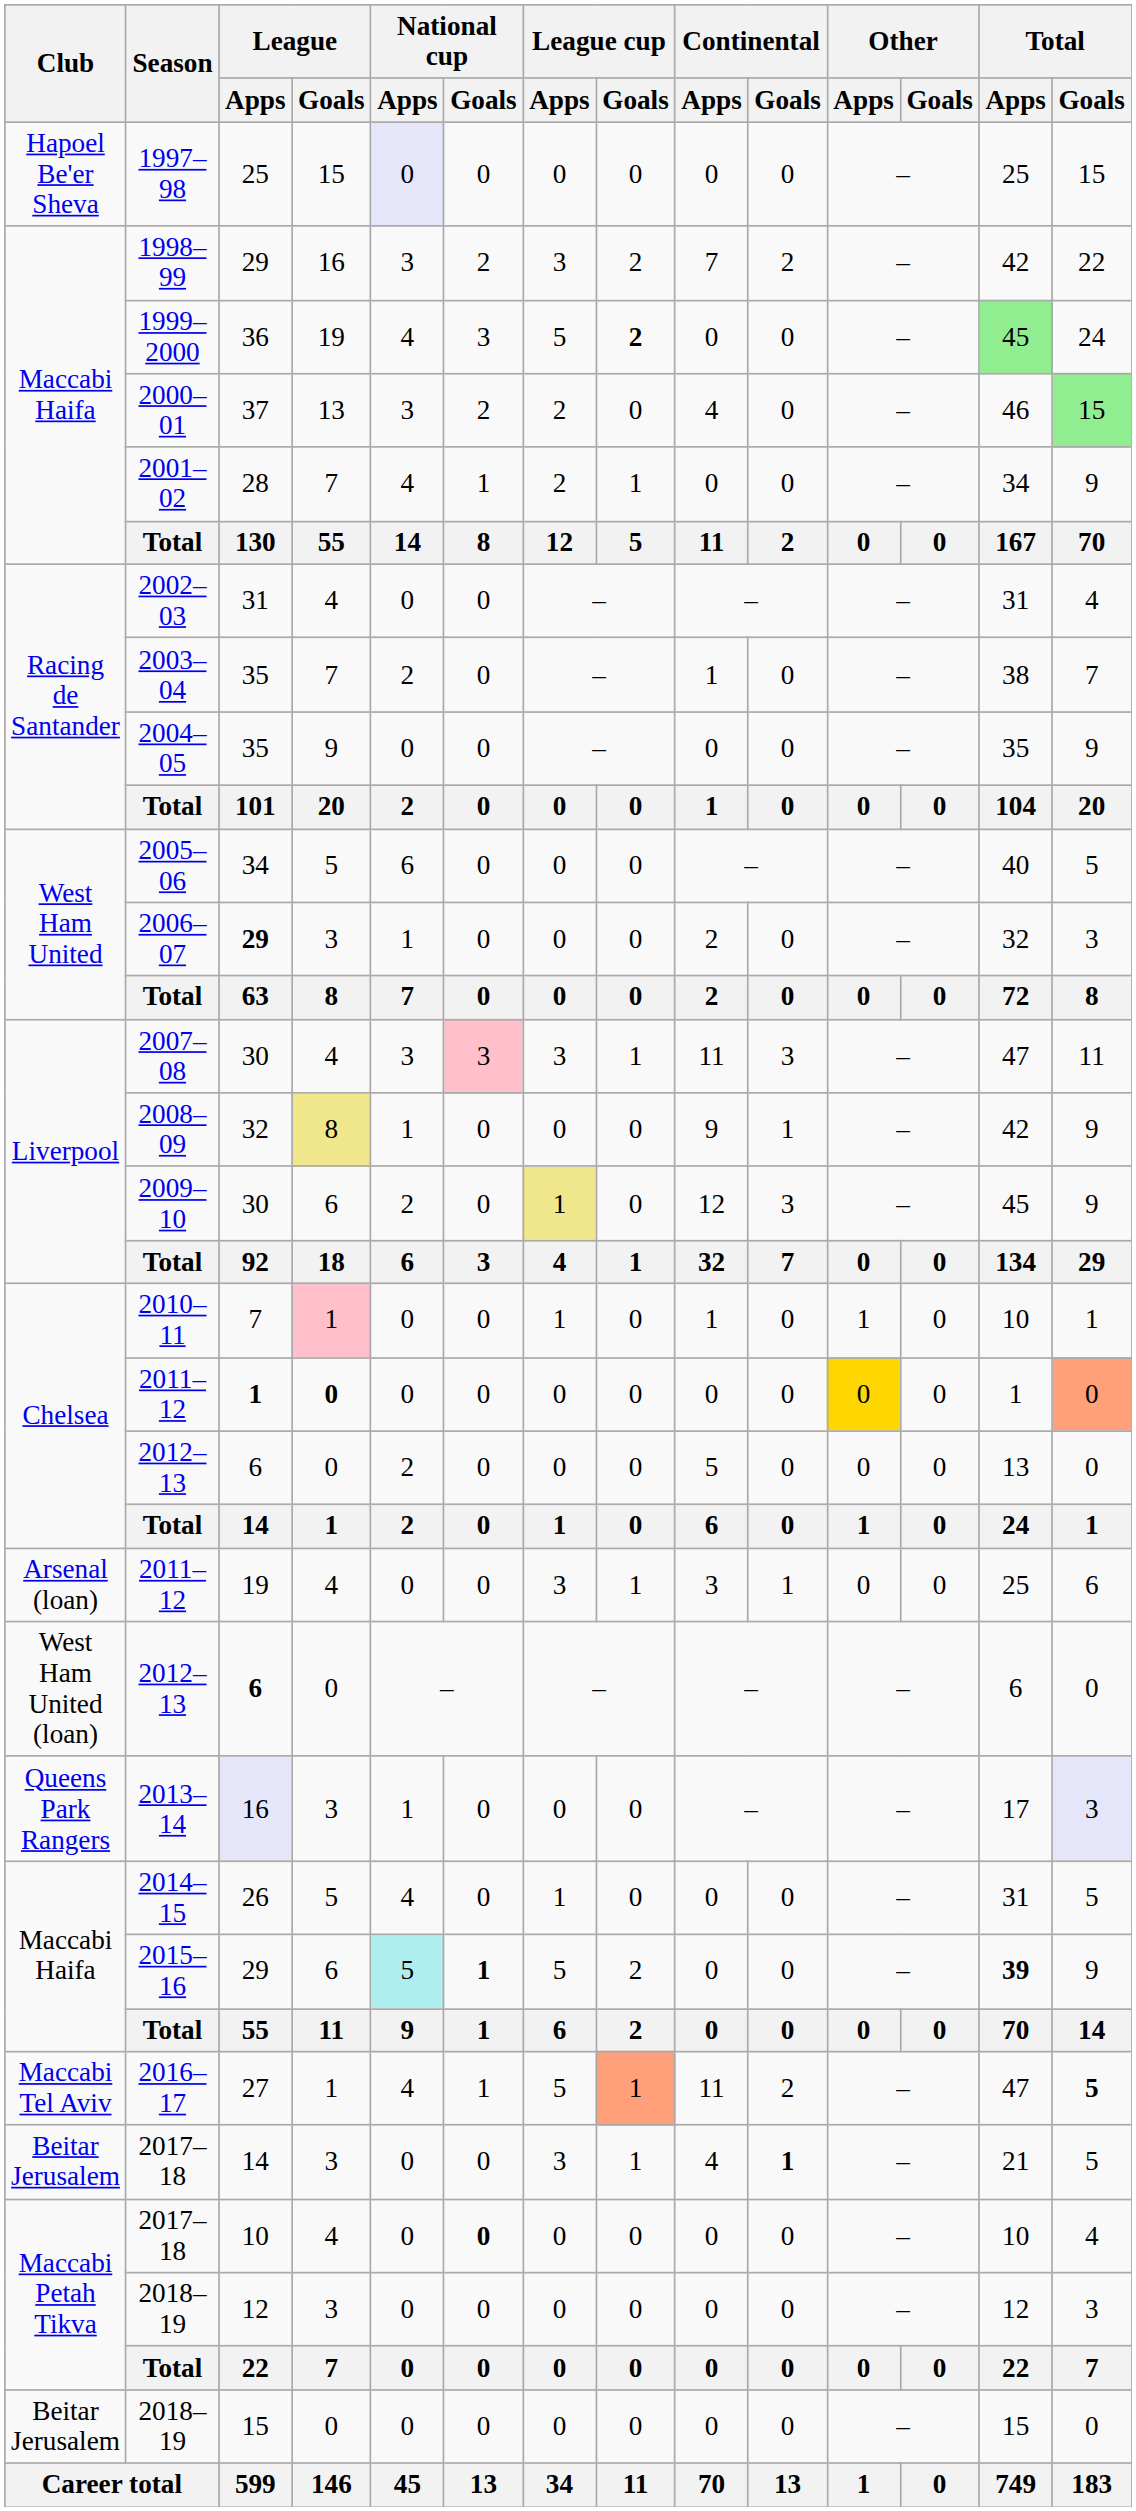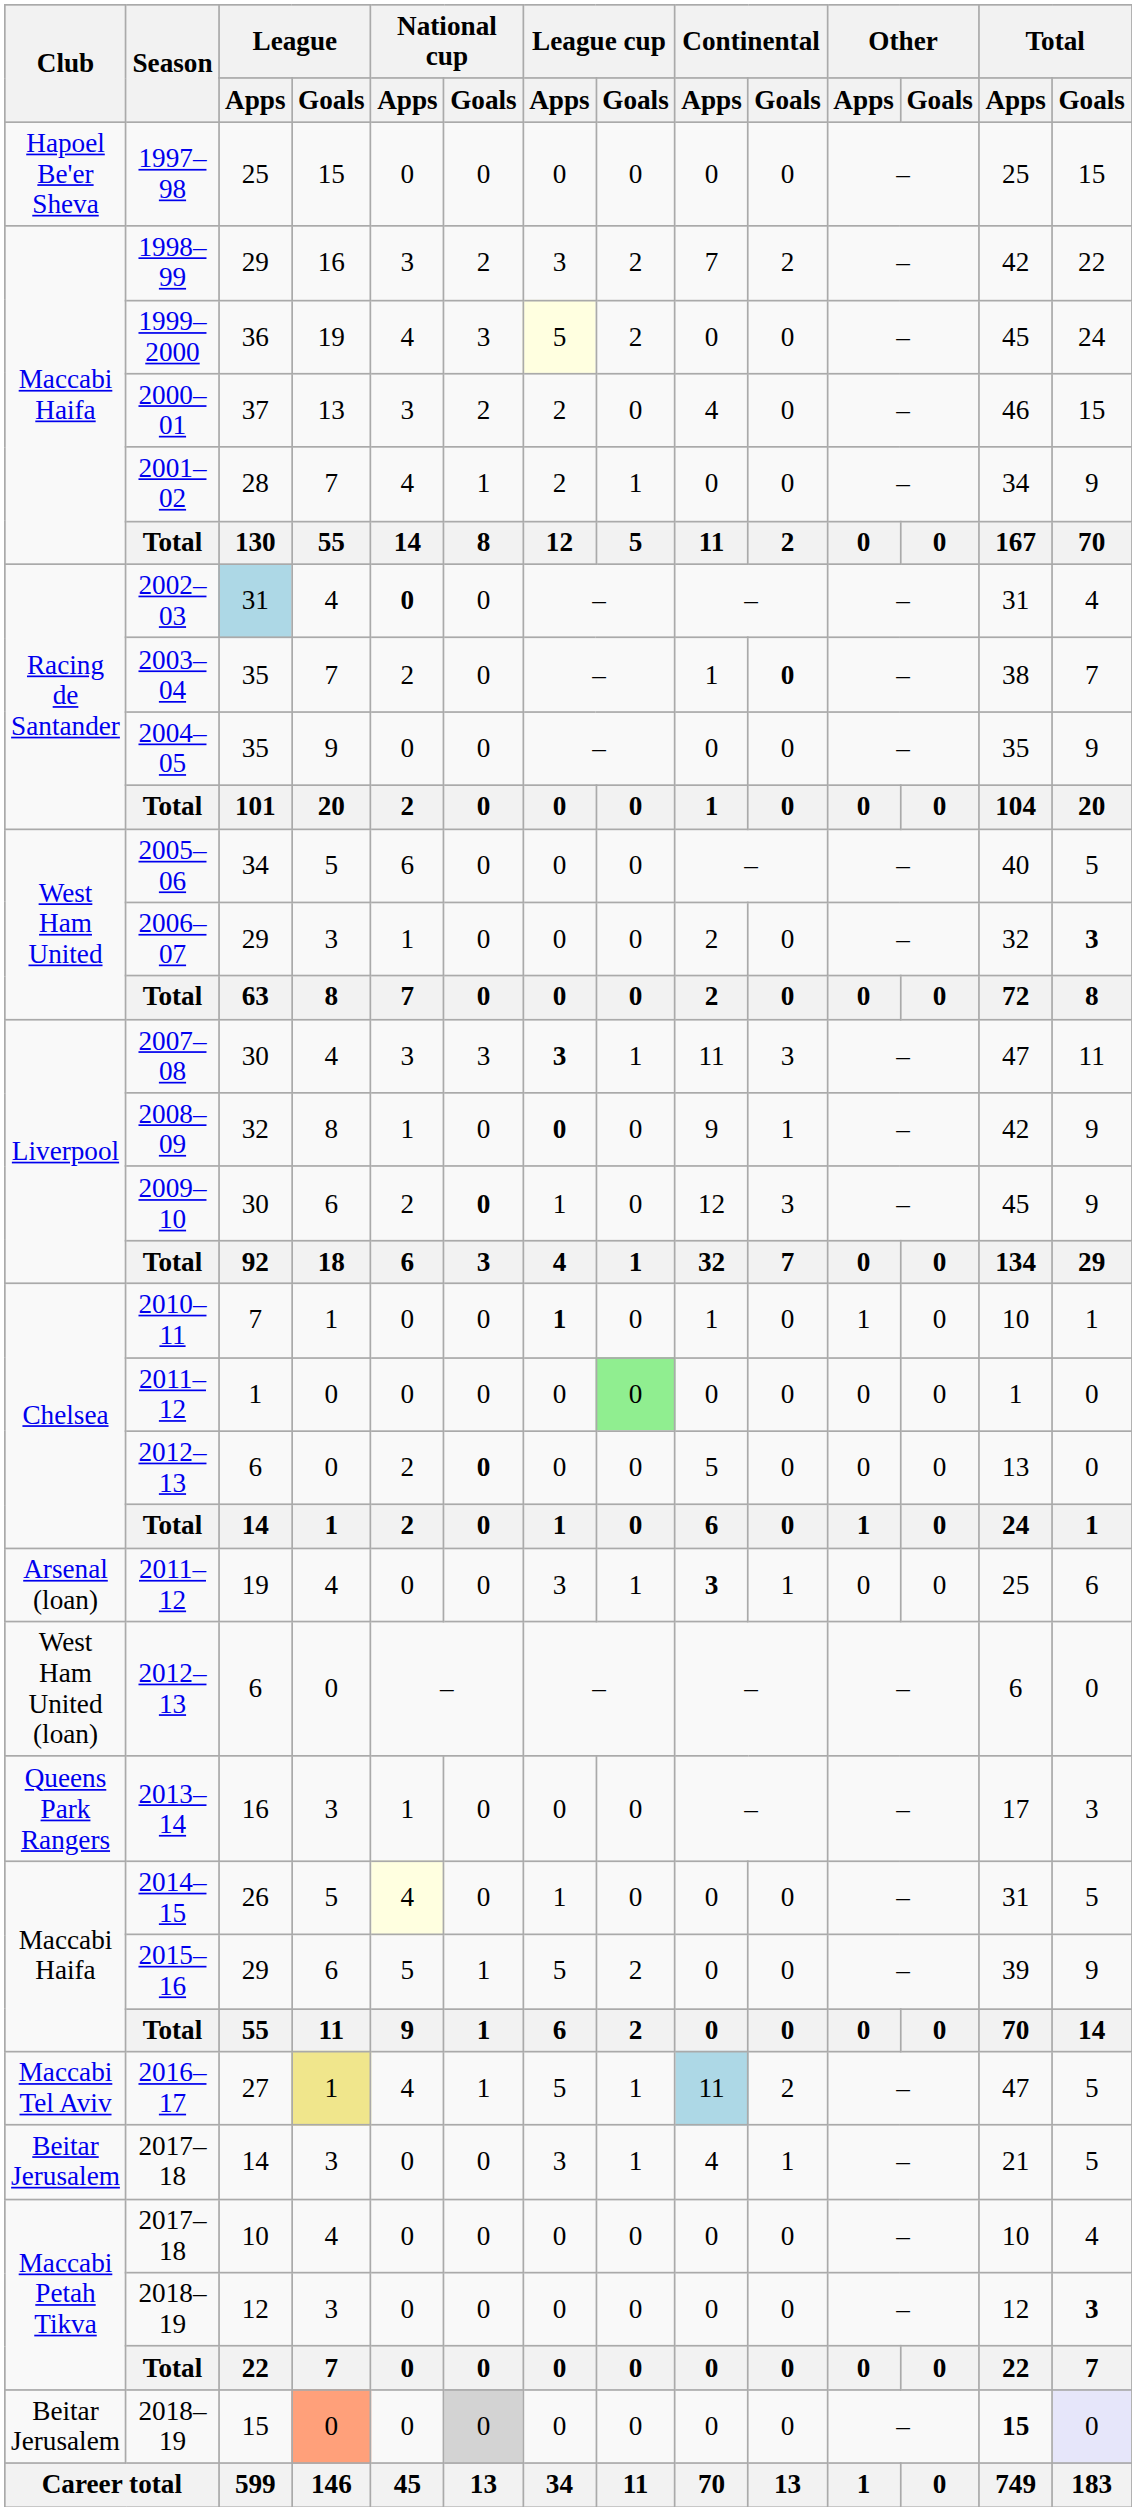(407, 173) lavender background -> (407, 173) no background
(559, 336) no background -> (559, 336) lightyellow background
(635, 336) bold -> (635, 336) normal
(1016, 336) lightgreen background -> (1016, 336) no background
(1092, 410) lightgreen background -> (1092, 410) no background
(255, 600) no background -> (255, 600) lightblue background
(407, 600) normal -> (407, 600) bold
(788, 674) normal -> (788, 674) bold
(255, 938) bold -> (255, 938) normal
(1092, 938) normal -> (1092, 938) bold
(483, 1055) pink background -> (483, 1055) no background
(559, 1055) normal -> (559, 1055) bold
(331, 1129) khaki background -> (331, 1129) no background
(559, 1129) normal -> (559, 1129) bold
(483, 1203) normal -> (483, 1203) bold
(559, 1203) khaki background -> (559, 1203) no background
(331, 1319) pink background -> (331, 1319) no background
(559, 1319) normal -> (559, 1319) bold
(255, 1393) bold -> (255, 1393) normal
(331, 1393) bold -> (331, 1393) normal
(635, 1393) no background -> (635, 1393) lightgreen background
(864, 1393) gold background -> (864, 1393) no background
(1092, 1393) lightsalmon background -> (1092, 1393) no background
(483, 1467) normal -> (483, 1467) bold
(712, 1584) normal -> (712, 1584) bold
(255, 1688) bold -> (255, 1688) normal
(255, 1808) lavender background -> (255, 1808) no background
(1092, 1808) lavender background -> (1092, 1808) no background
(407, 1897) no background -> (407, 1897) lightyellow background
(407, 1971) paleturquoise background -> (407, 1971) no background
(483, 1971) bold -> (483, 1971) normal
(1016, 1971) bold -> (1016, 1971) normal
(331, 2087) no background -> (331, 2087) khaki background
(635, 2087) lightsalmon background -> (635, 2087) no background
(712, 2087) no background -> (712, 2087) lightblue background
(1092, 2087) bold -> (1092, 2087) normal
(788, 2161) bold -> (788, 2161) normal
(483, 2235) bold -> (483, 2235) normal
(1092, 2309) normal -> (1092, 2309) bold
(331, 2426) no background -> (331, 2426) lightsalmon background
(483, 2426) no background -> (483, 2426) lightgrey background
(1016, 2426) normal -> (1016, 2426) bold
(1092, 2426) no background -> (1092, 2426) lavender background
